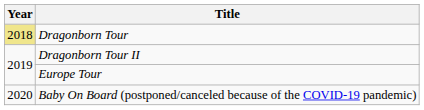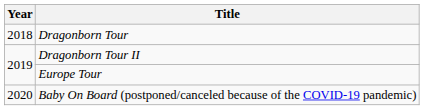(20, 34) khaki background -> (20, 34) no background
